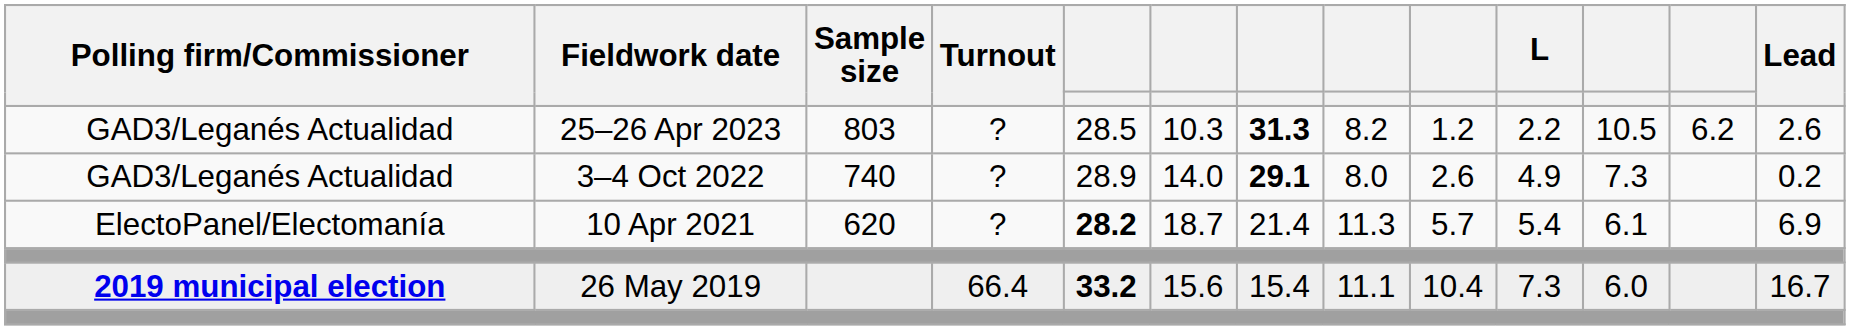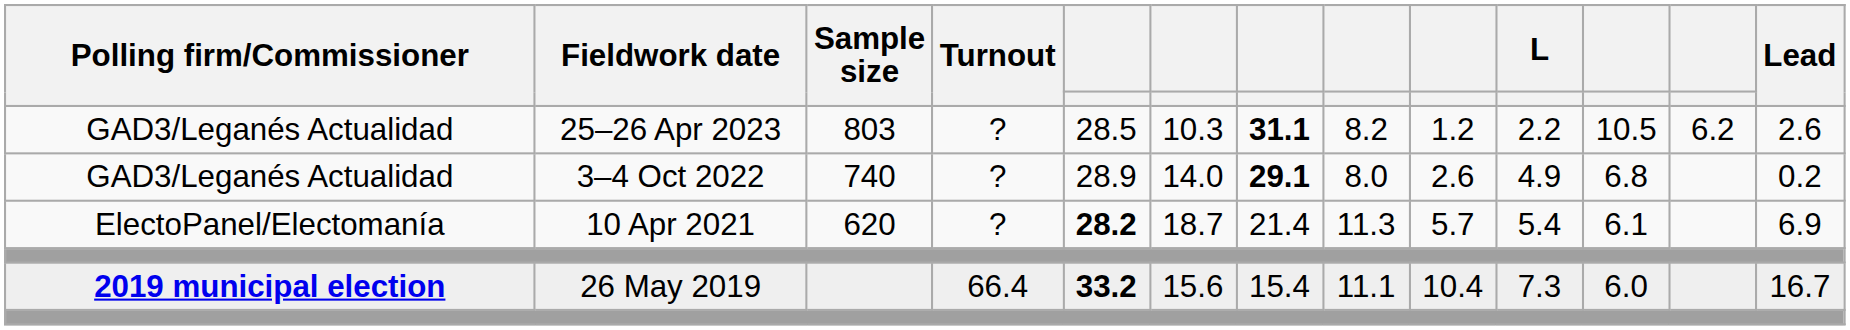(1279, 129) 31.3 -> (1279, 129) 31.1
(1626, 177) 7.3 -> (1626, 177) 6.8
